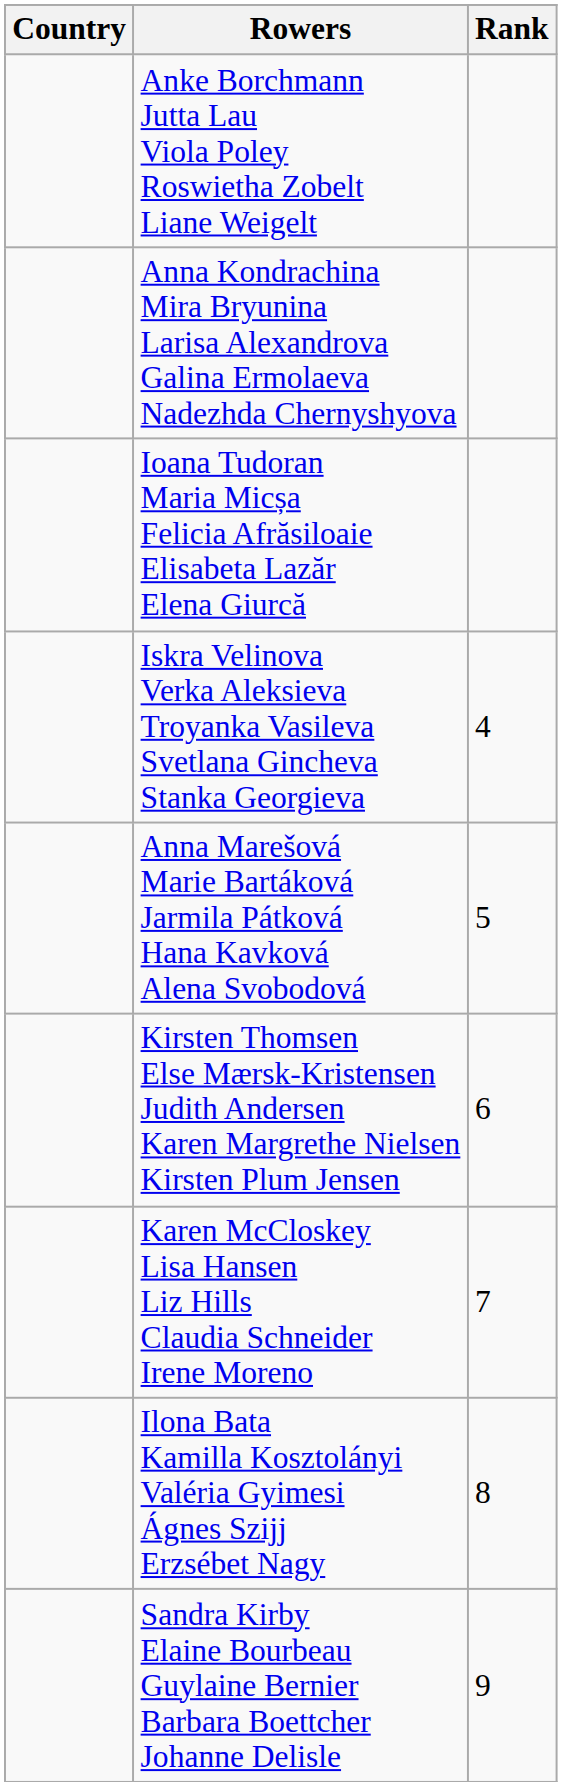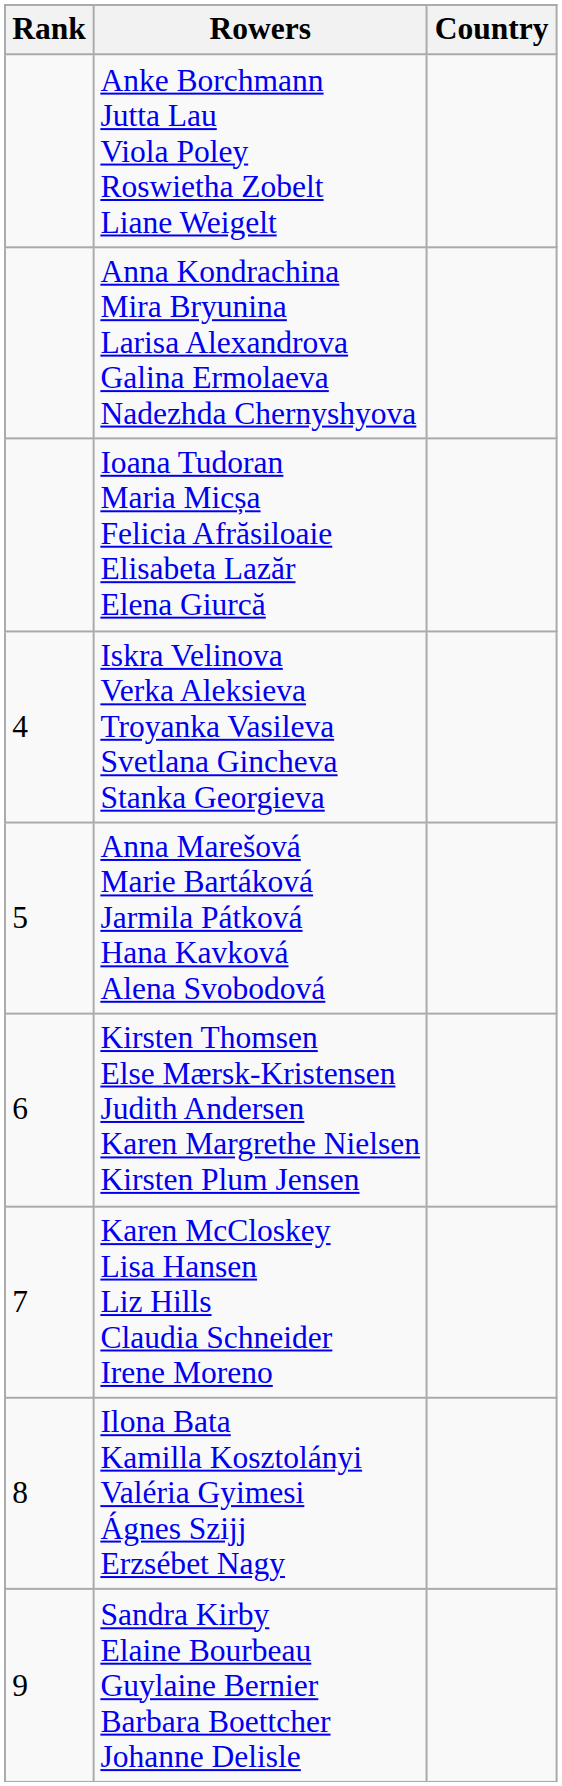columns swapped: (512, 29) <-> (69, 29)
